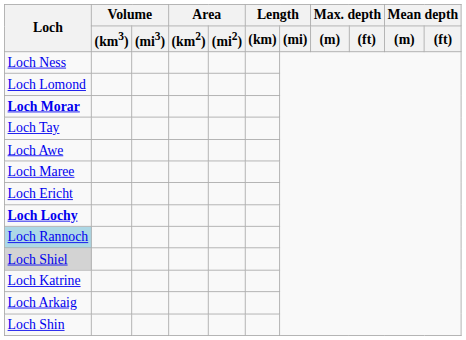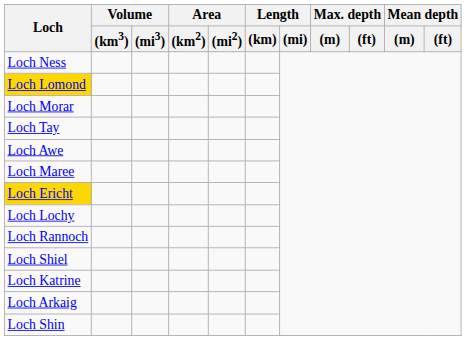(47, 84) no background -> (47, 84) gold background
(44, 106) bold -> (41, 106) normal
(40, 193) no background -> (40, 193) gold background
(43, 215) bold -> (41, 215) normal
(48, 237) lightblue background -> (48, 237) no background
(38, 259) lightgrey background -> (38, 259) no background
